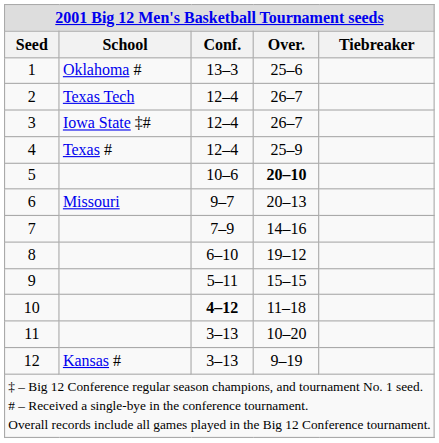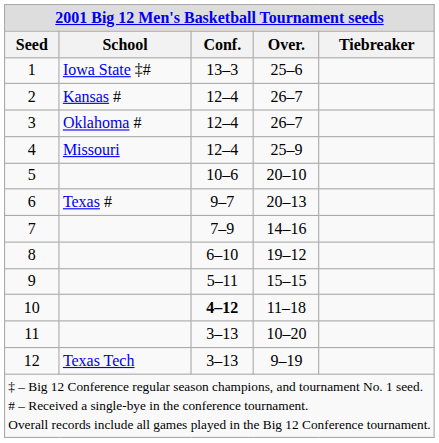(102, 70) Oklahoma # -> (107, 70) Iowa State ‡#
(99, 97) Texas Tech -> (92, 97) Kansas #
(107, 123) Iowa State ‡# -> (102, 123) Oklahoma #
(87, 149) Texas # -> (91, 149) Missouri
(286, 176) bold -> (286, 176) normal
(91, 202) Missouri -> (87, 202) Texas #
(92, 360) Kansas # -> (99, 360) Texas Tech
